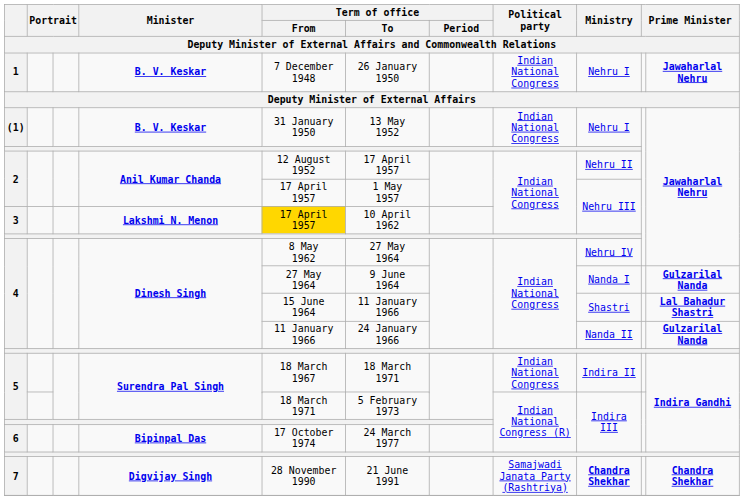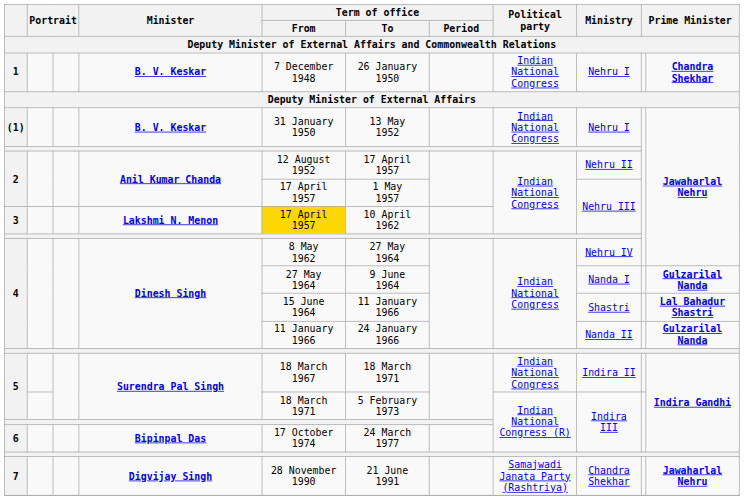(692, 72) Jawaharlal Nehru -> (692, 72) Chandra Shekhar
(609, 476) bold -> (609, 476) normal
(692, 476) Chandra Shekhar -> (692, 476) Jawaharlal Nehru
